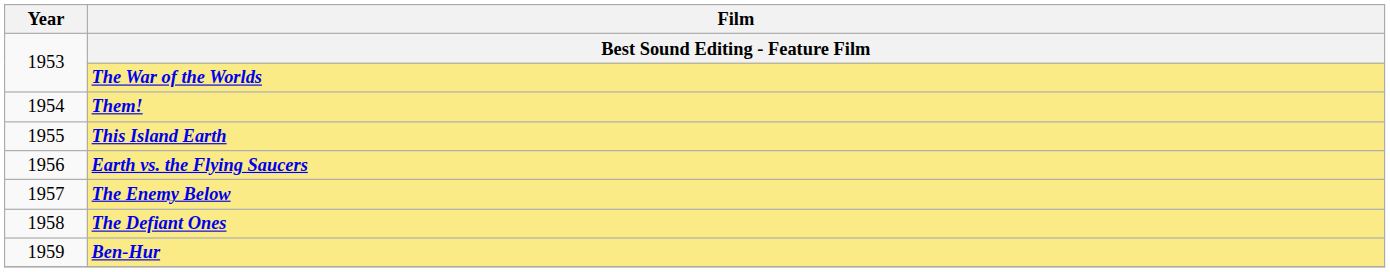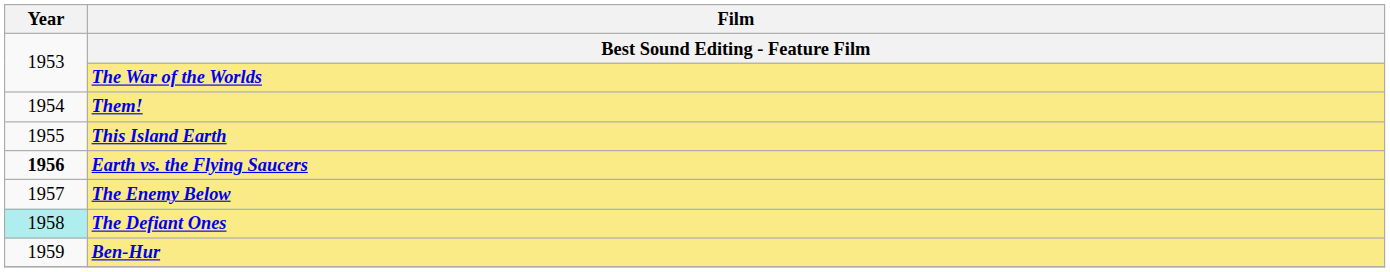(46, 164) normal -> (46, 164) bold
(46, 223) no background -> (46, 223) paleturquoise background
